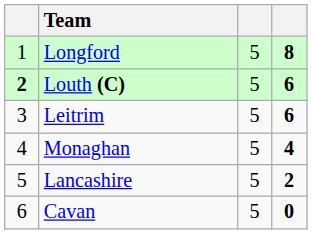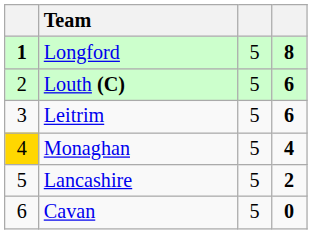(22, 52) normal -> (22, 52) bold
(22, 84) bold -> (22, 84) normal
(22, 148) no background -> (22, 148) gold background
